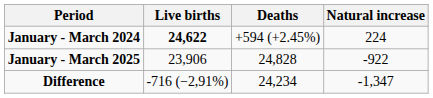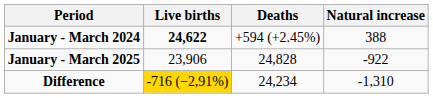(376, 37) 224 -> (376, 37) 388
(187, 81) no background -> (187, 81) gold background
(376, 81) -1,347 -> (376, 81) -1,310
